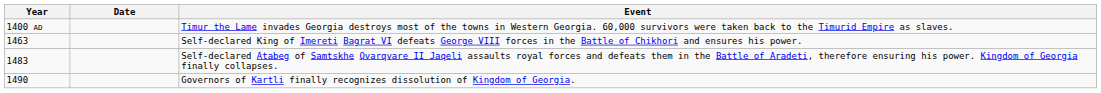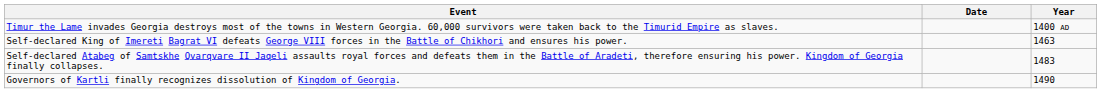columns swapped: (37, 12) <-> (638, 12)
